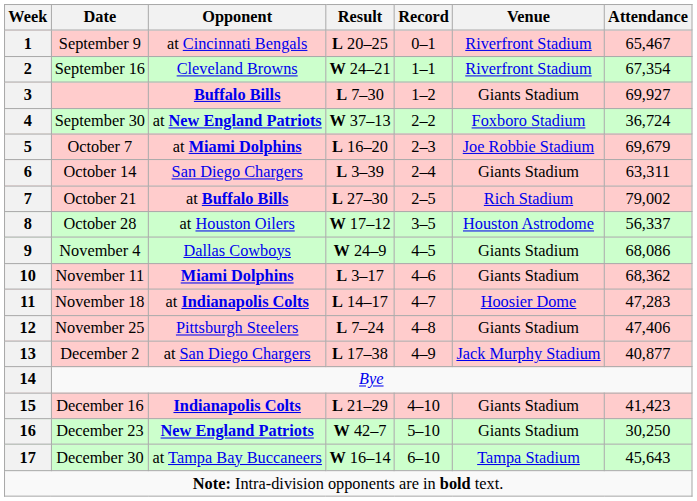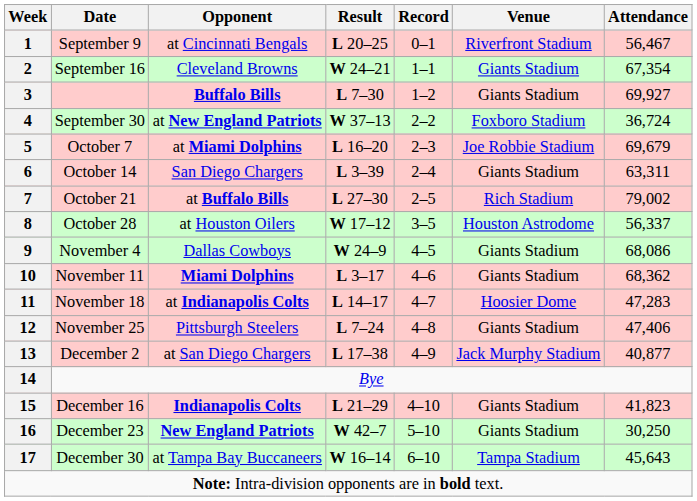(648, 43) 65,467 -> (648, 43) 56,467
(528, 69) Riverfront Stadium -> (528, 69) Giants Stadium
(648, 405) 41,423 -> (648, 405) 41,823
